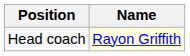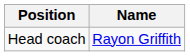(137, 39) lightyellow background -> (137, 39) no background
